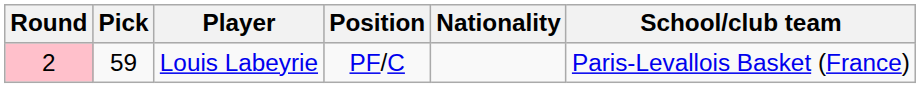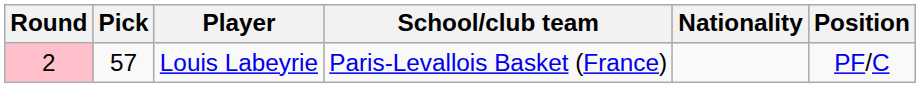columns swapped: (377, 23) <-> (741, 23)
(124, 62) 59 -> (124, 62) 57
